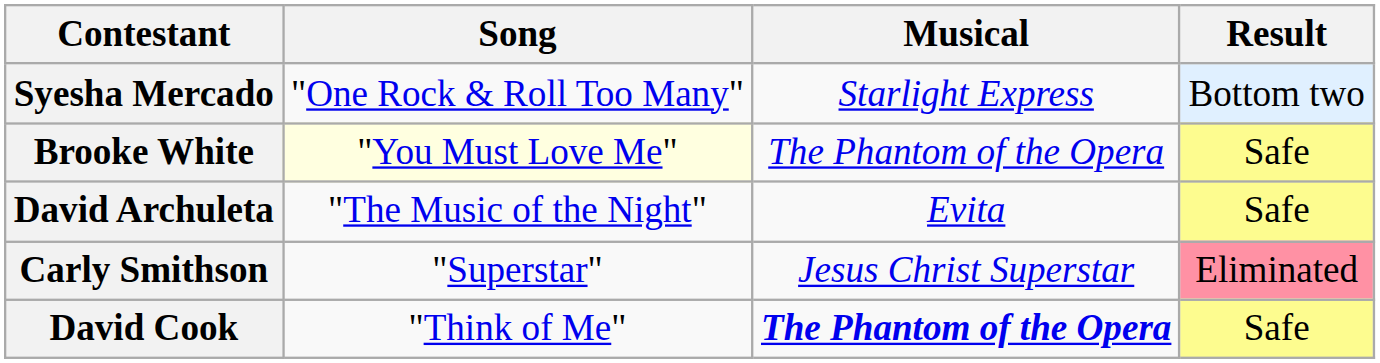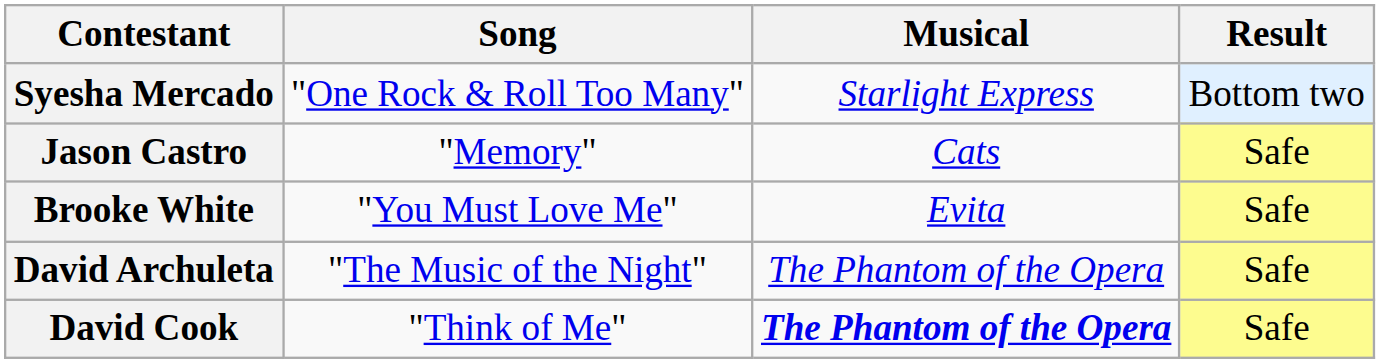+ row: (144, 151)
(517, 151) lightyellow background -> (517, 210) no background
(966, 151) The Phantom of the Opera -> (966, 210) Evita
(966, 210) Evita -> (966, 269) The Phantom of the Opera
- row: (144, 269)
